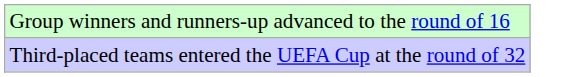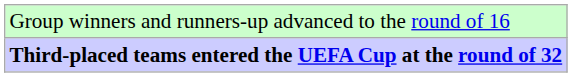(267, 54) normal -> (286, 54) bold
